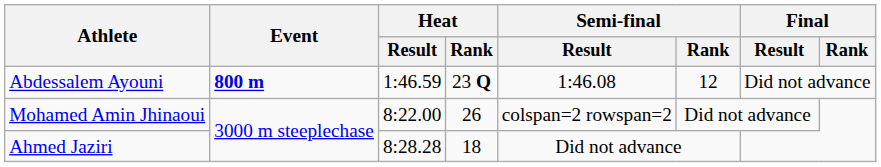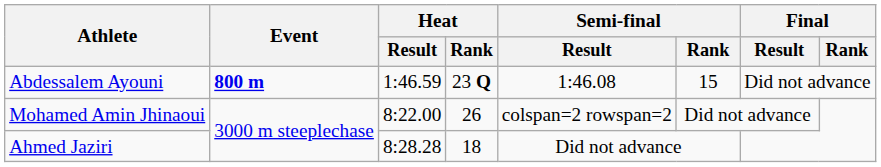(708, 82) 12 -> (708, 82) 15
